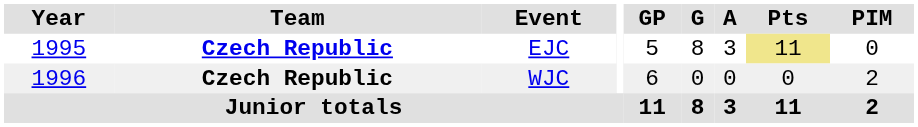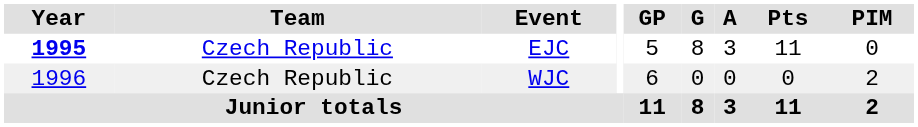(59, 49) normal -> (59, 49) bold
(297, 49) bold -> (297, 49) normal
(788, 49) khaki background -> (788, 49) no background
(297, 78) bold -> (297, 78) normal
